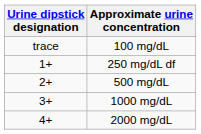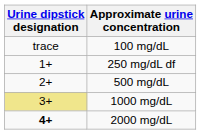(46, 101) no background -> (46, 101) khaki background
(46, 120) normal -> (46, 120) bold
